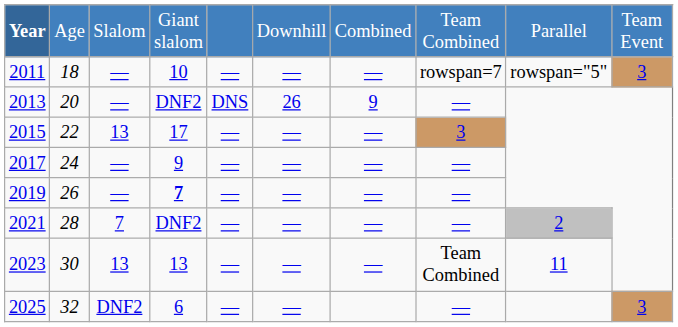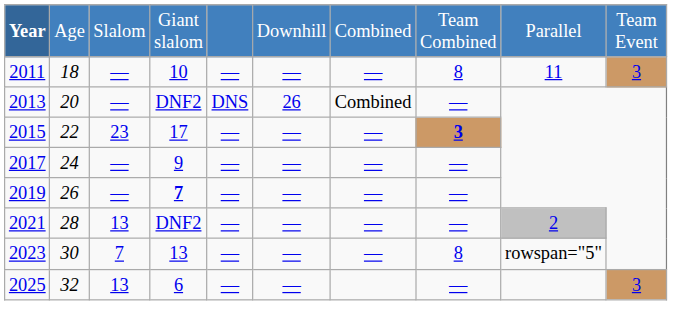(461, 71) rowspan=7 -> (458, 71) 8
(559, 71) rowspan="5" -> (553, 71) 11
(373, 102) 9 -> (373, 102) Combined
(119, 132) 13 -> (119, 132) 23
(461, 132) normal -> (458, 132) bold
(119, 223) 7 -> (119, 223) 13
(119, 264) 13 -> (119, 253) 7
(461, 264) Team Combined -> (458, 253) 8
(559, 264) 11 -> (553, 253) rowspan="5"
(119, 306) DNF2 -> (119, 284) 13
